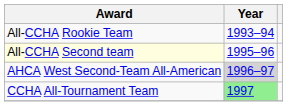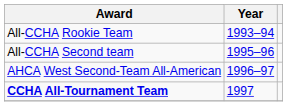(70, 52) lightyellow background -> (70, 52) no background
(250, 71) lightgrey background -> (250, 71) no background
(83, 91) normal -> (88, 91) bold
(240, 91) lightgreen background -> (240, 91) no background
